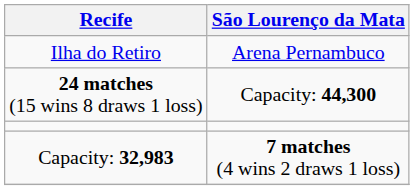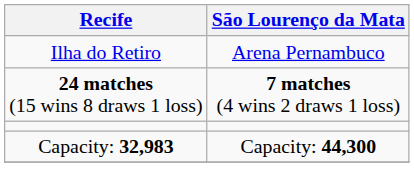(308, 94) Capacity: 44,300 -> (308, 94) 7 matches (4 wins 2 draws 1 loss)
(308, 157) 7 matches (4 wins 2 draws 1 loss) -> (308, 146) Capacity: 44,300
